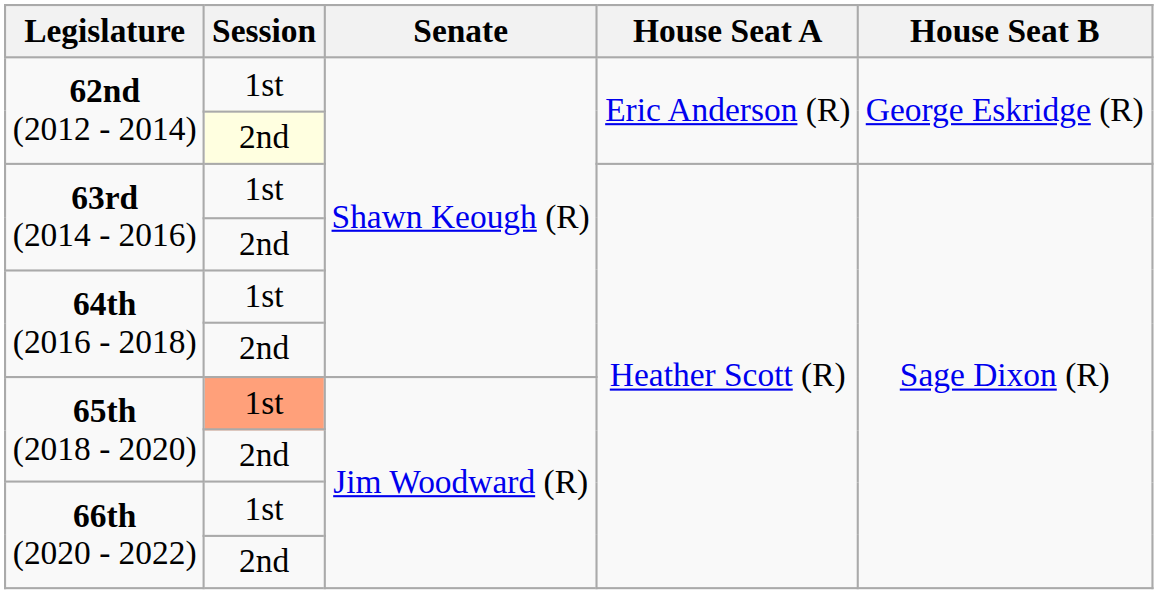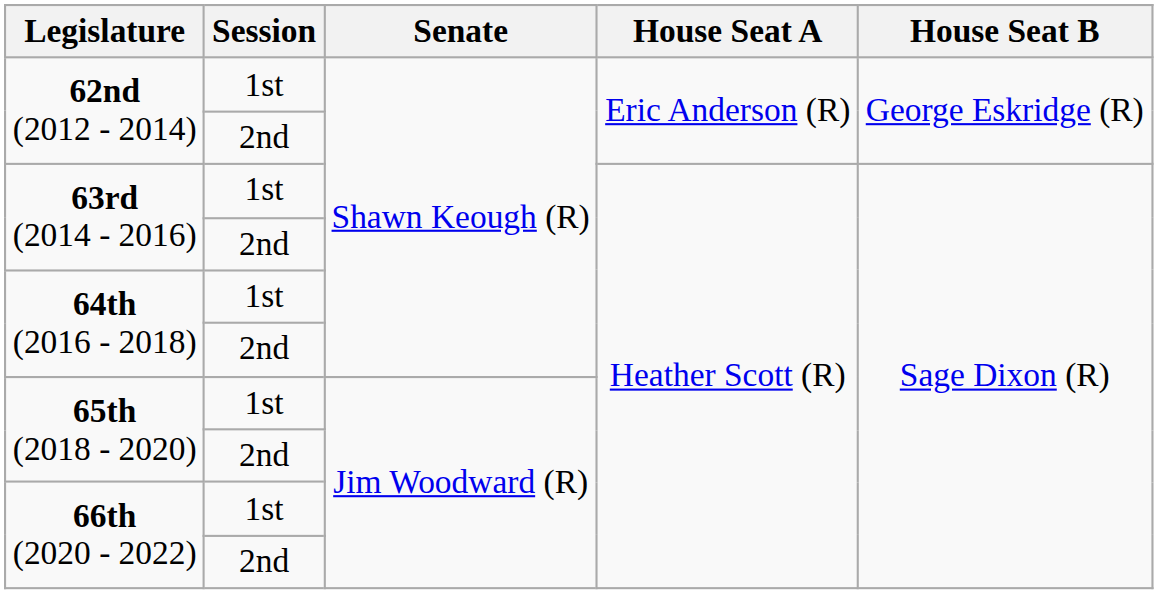(264, 137) lightyellow background -> (264, 137) no background
(264, 402) lightsalmon background -> (264, 402) no background
